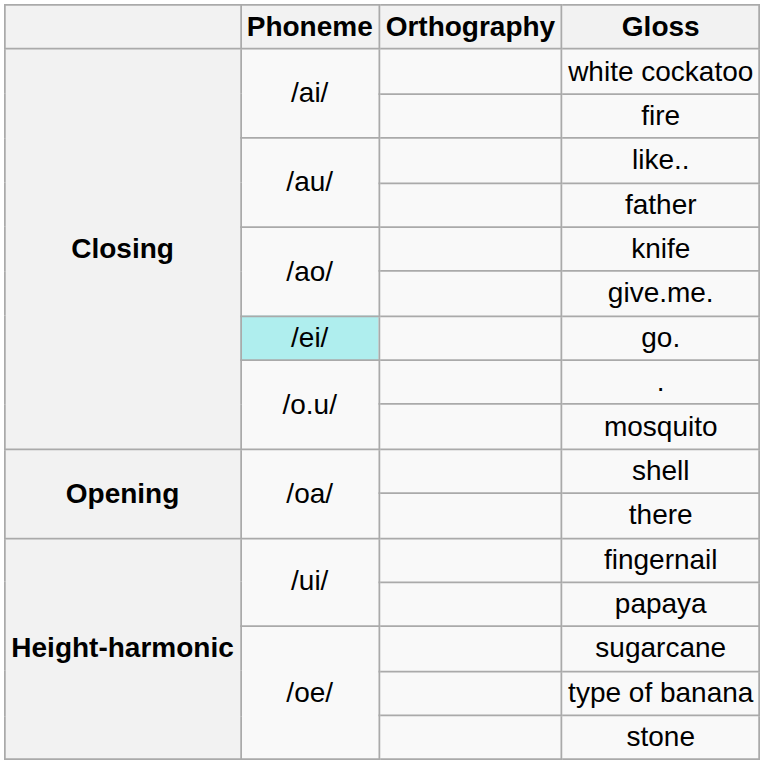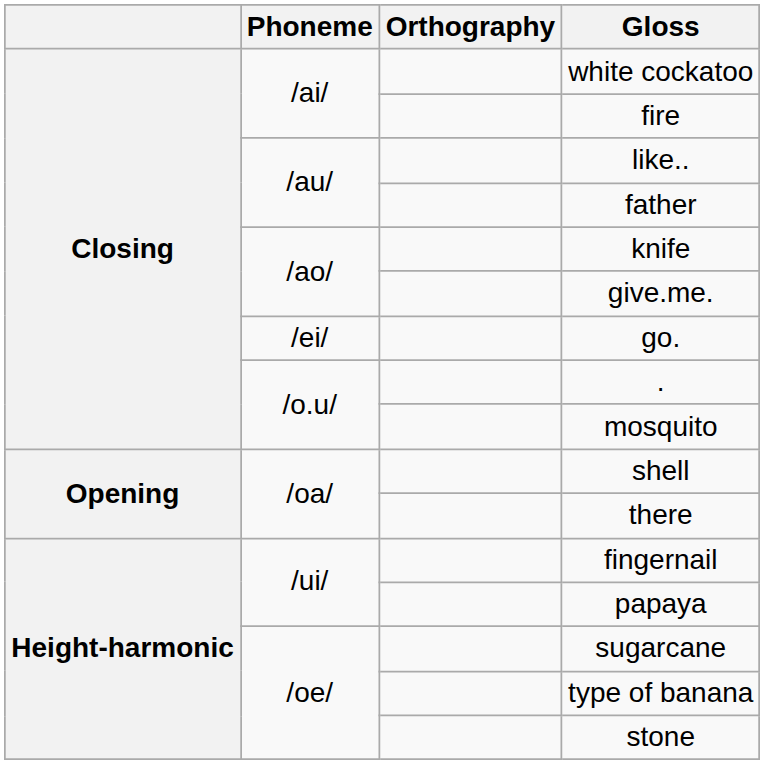(310, 337) paleturquoise background -> (310, 337) no background
